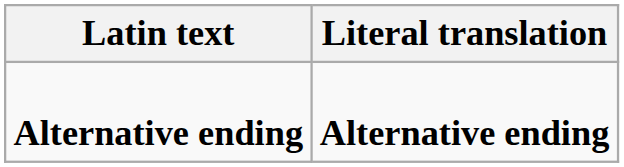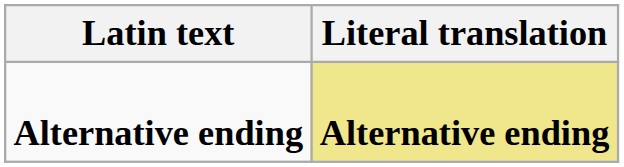(465, 131) no background -> (465, 131) khaki background
